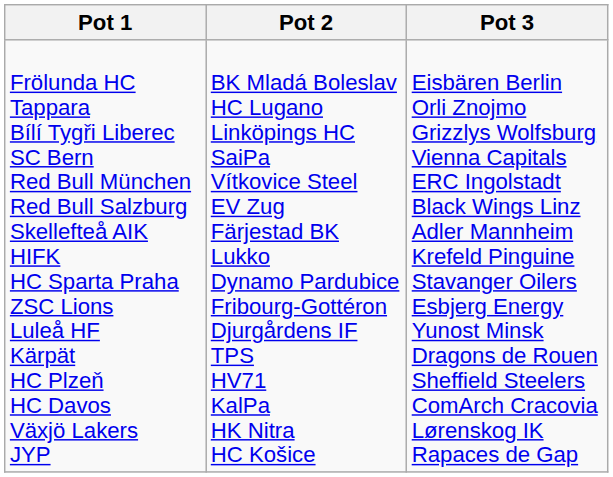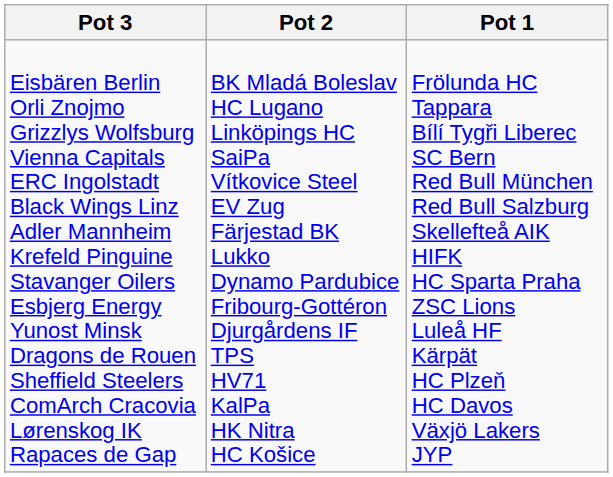columns swapped: (105, 22) <-> (507, 22)
